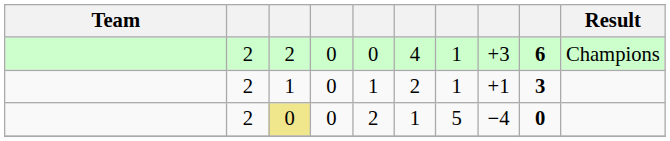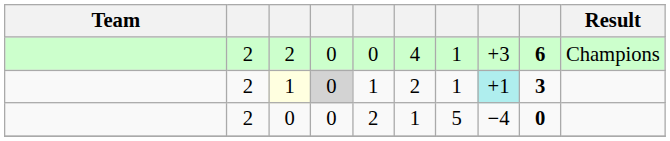(290, 86) no background -> (290, 86) lightyellow background
(331, 86) no background -> (331, 86) lightgrey background
(498, 86) no background -> (498, 86) paleturquoise background
(290, 119) khaki background -> (290, 119) no background
